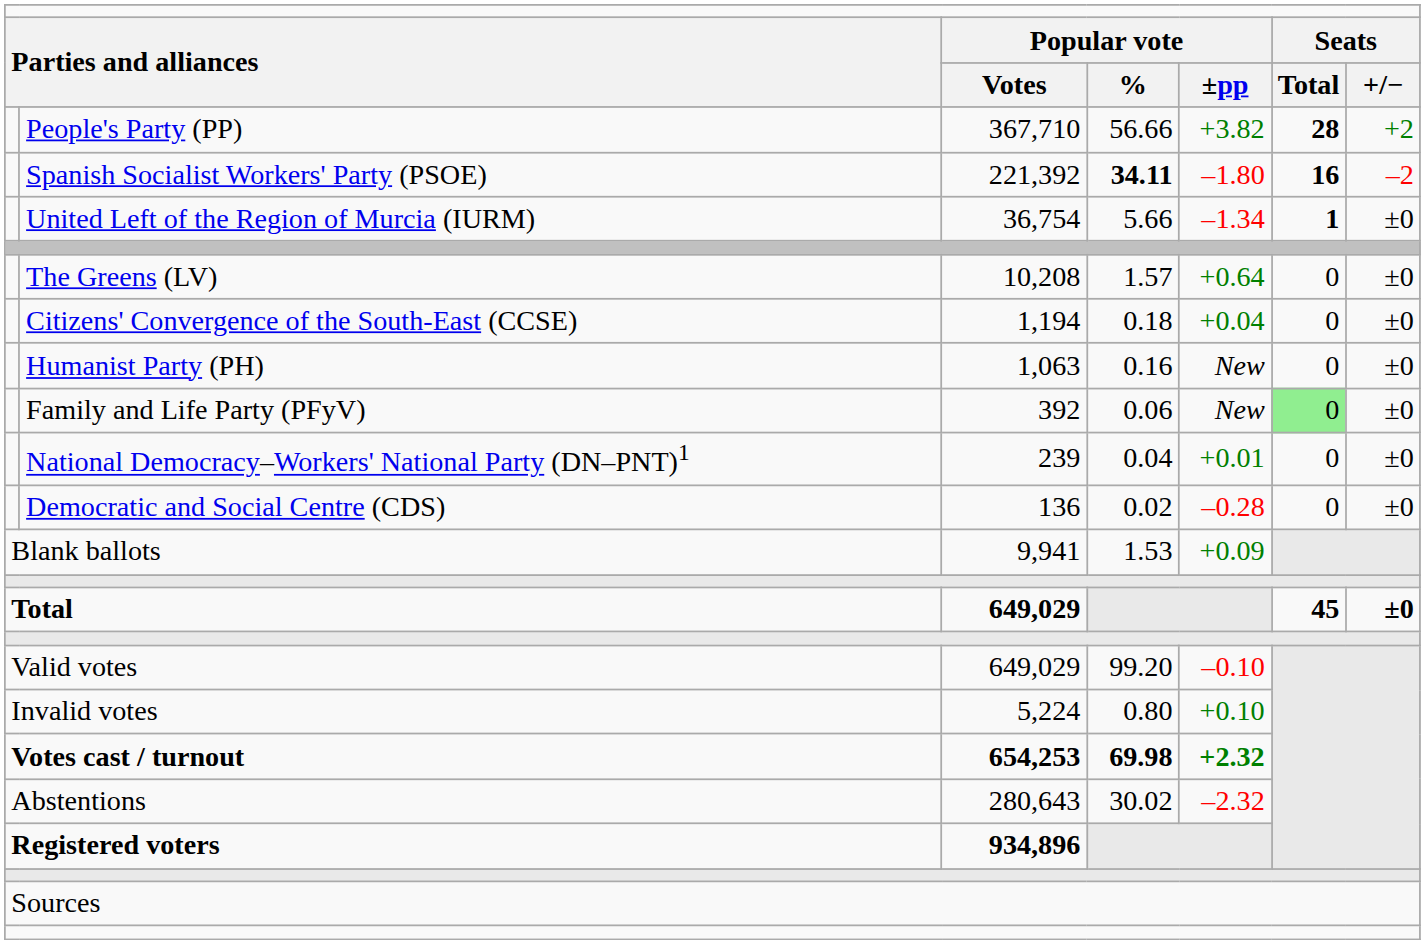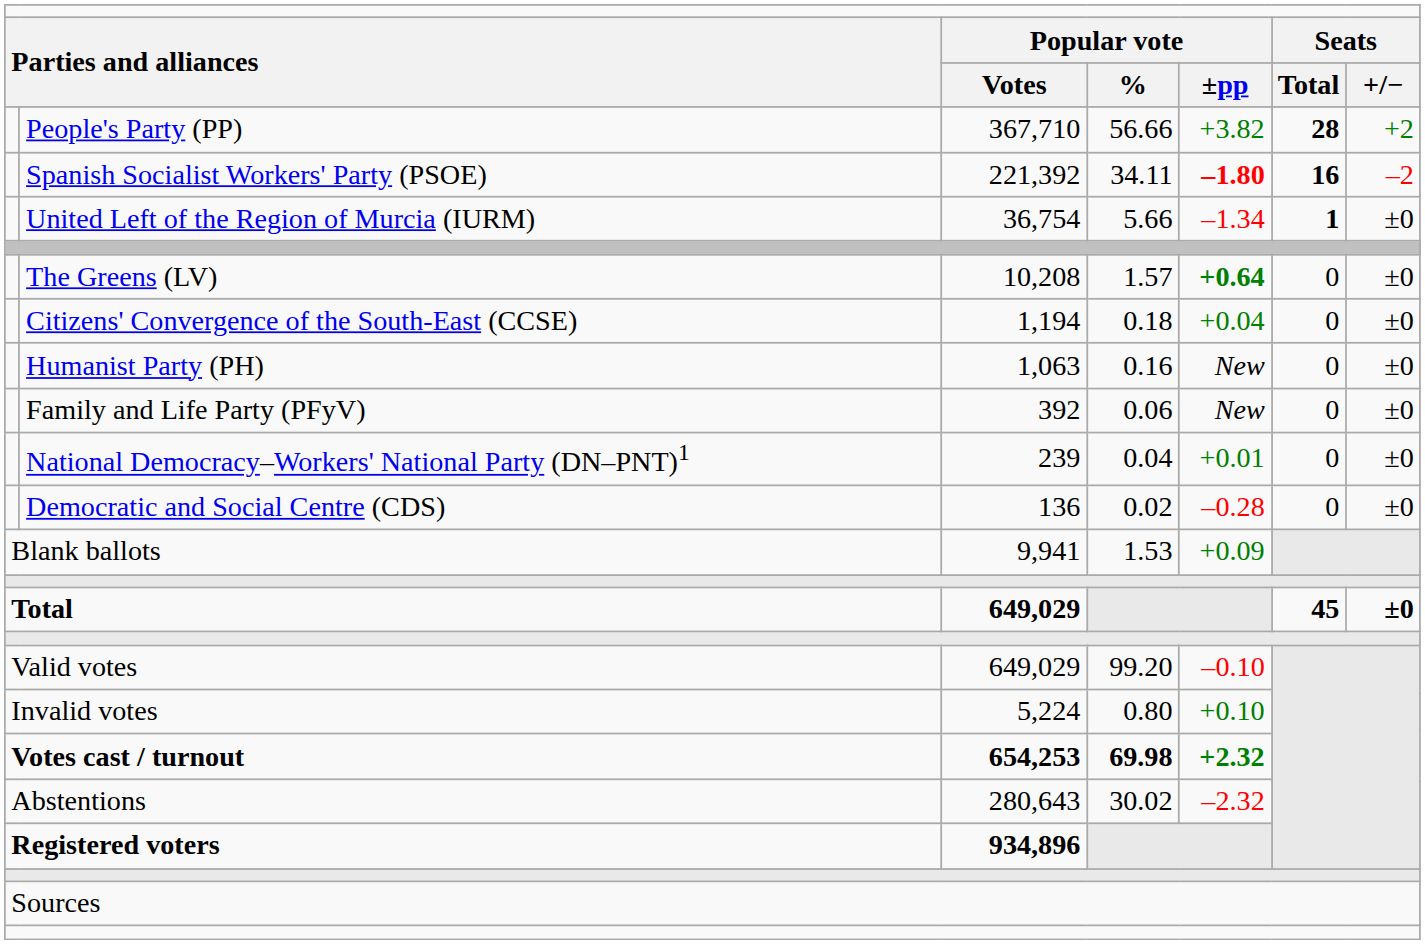(1142, 173) bold -> (1141, 173) normal
(1233, 173) normal -> (1233, 173) bold
(1232, 276) normal -> (1232, 276) bold
(1332, 410) lightgreen background -> (1332, 410) no background
